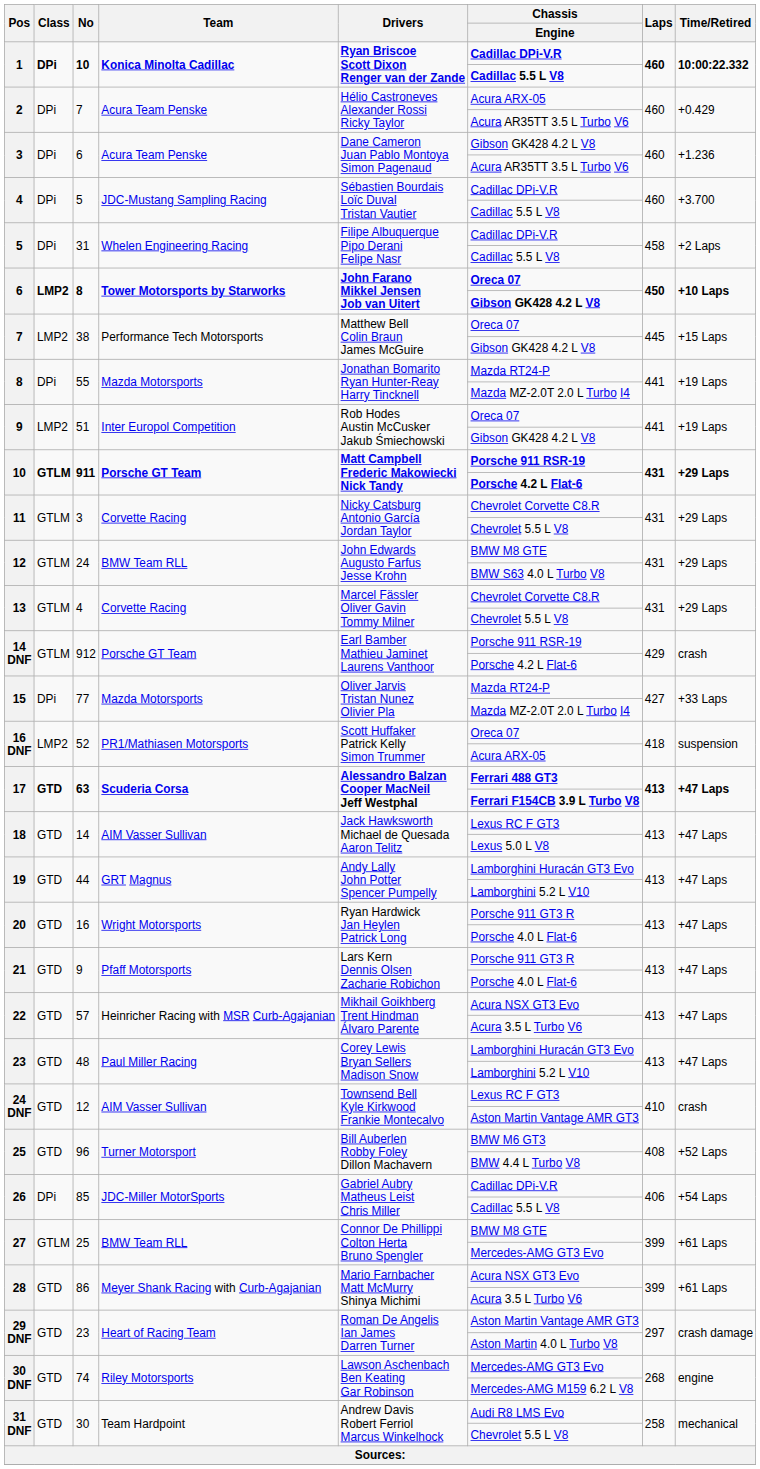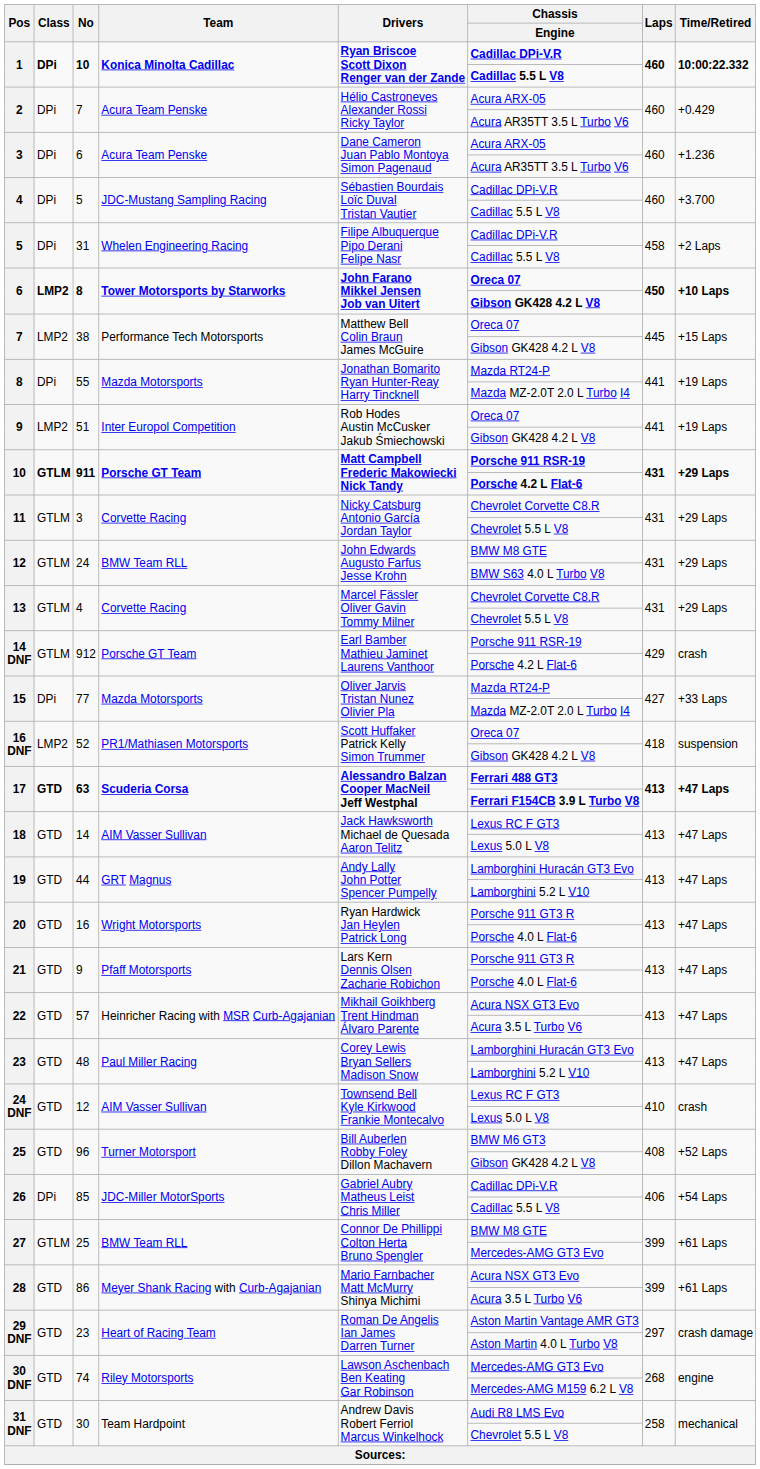(533, 144) Gibson GK428 4.2 L V8 -> (508, 144) Acura ARX-05
(508, 755) Acura ARX-05 -> (533, 755) Gibson GK428 4.2 L V8
(555, 1118) Aston Martin Vantage AMR GT3 -> (510, 1118) Lexus 5.0 L V8
(525, 1163) BMW 4.4 L Turbo V8 -> (533, 1163) Gibson GK428 4.2 L V8
